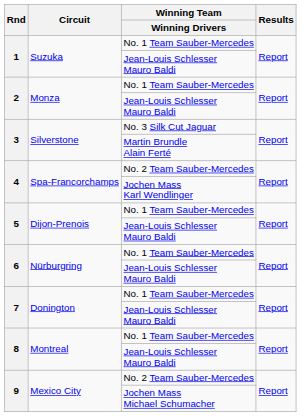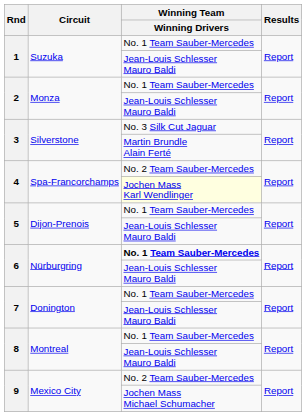(158, 190) no background -> (158, 190) lightyellow background
(189, 253) normal -> (191, 253) bold
